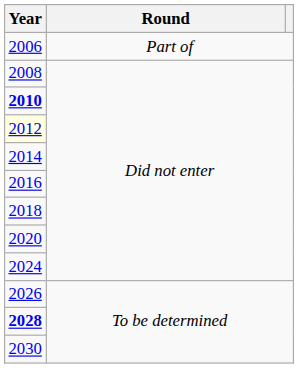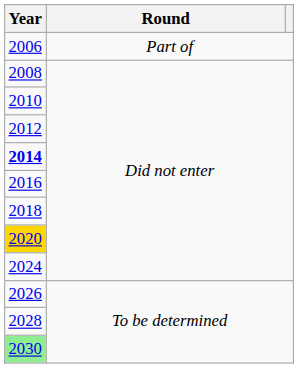(25, 101) bold -> (25, 101) normal
(25, 128) lightyellow background -> (25, 128) no background
(25, 156) normal -> (25, 156) bold
(25, 239) no background -> (25, 239) gold background
(25, 321) bold -> (25, 321) normal
(25, 349) no background -> (25, 349) lightgreen background
